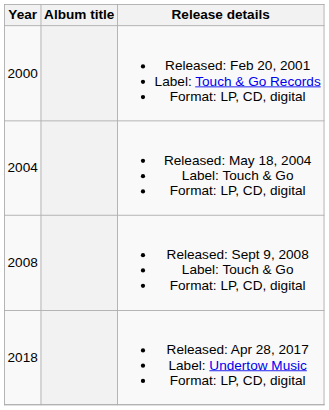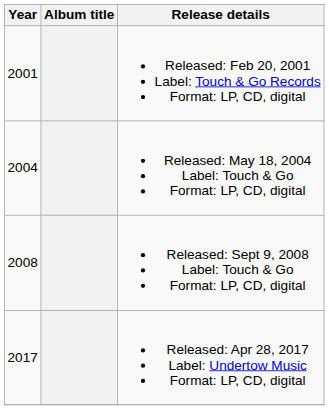(23, 73) 2000 -> (23, 73) 2001
(23, 357) 2018 -> (23, 357) 2017
